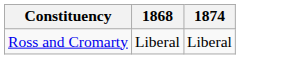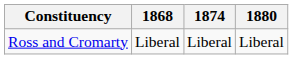+ column: (261, 16)
